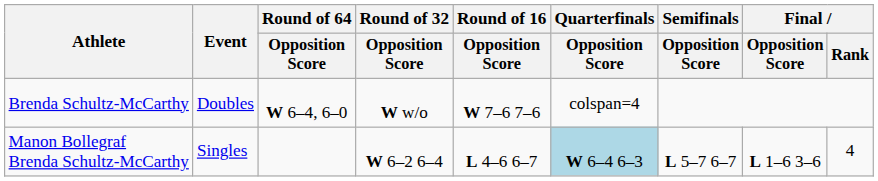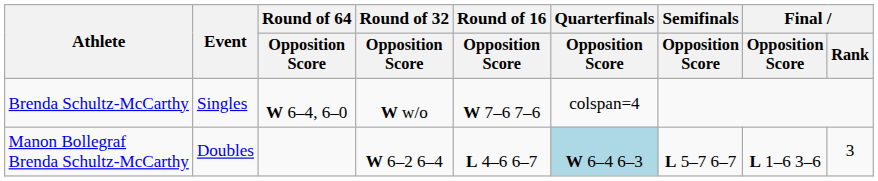(225, 103) Doubles -> (222, 103) Singles
(222, 151) Singles -> (225, 151) Doubles
(850, 151) 4 -> (850, 151) 3
